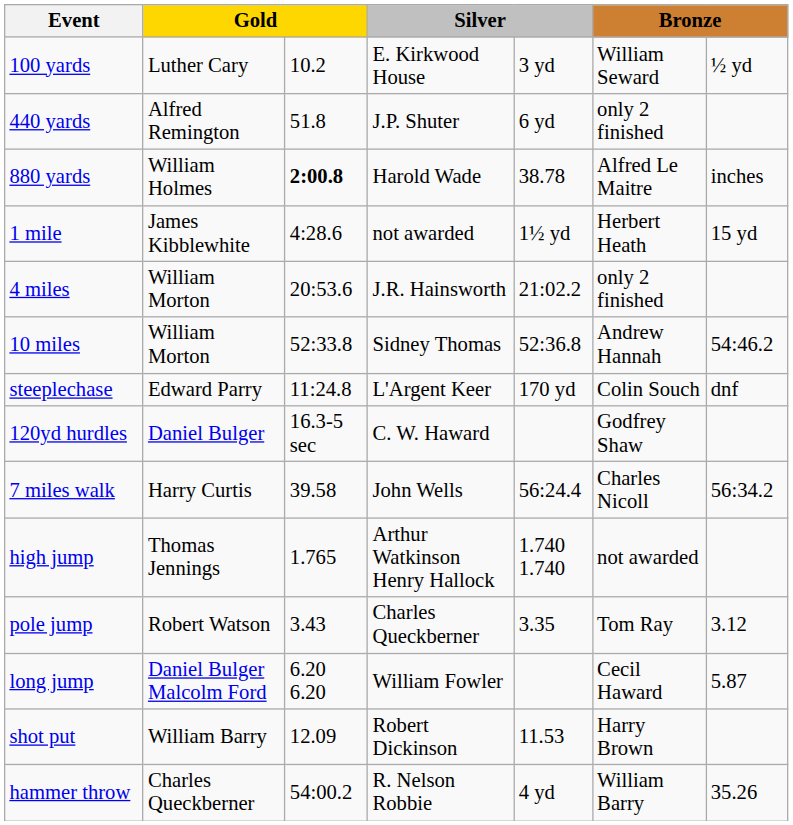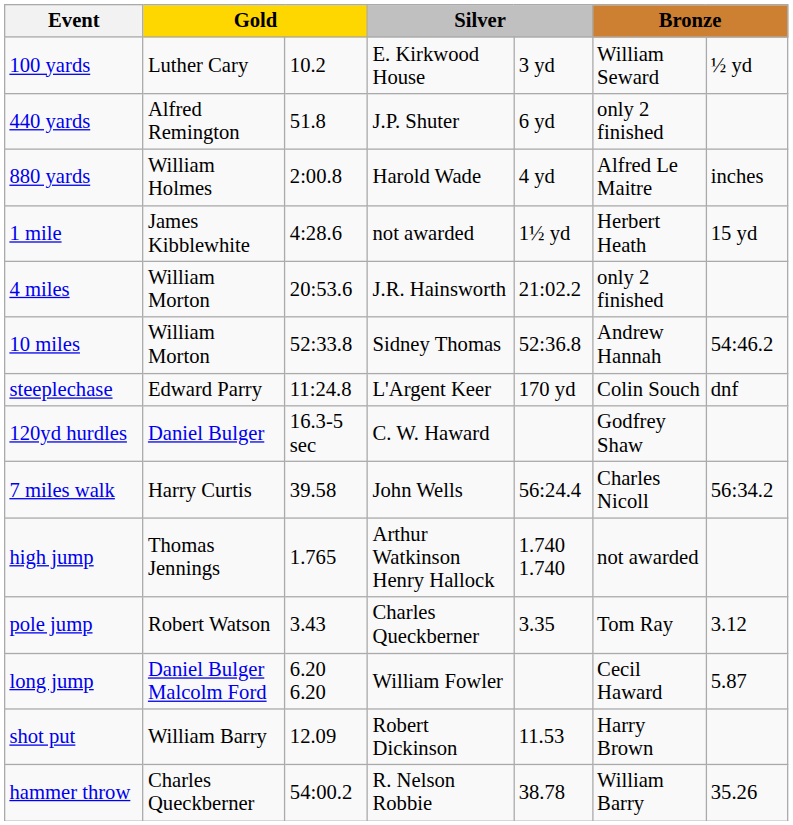(316, 177) bold -> (316, 177) normal
(542, 177) 38.78 -> (537, 177) 4 yd
(537, 792) 4 yd -> (542, 792) 38.78
